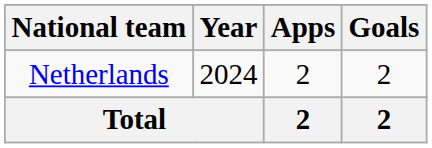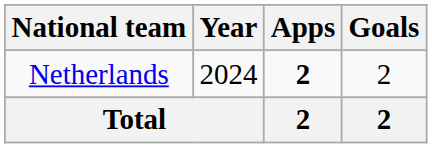(303, 73) normal -> (303, 73) bold
